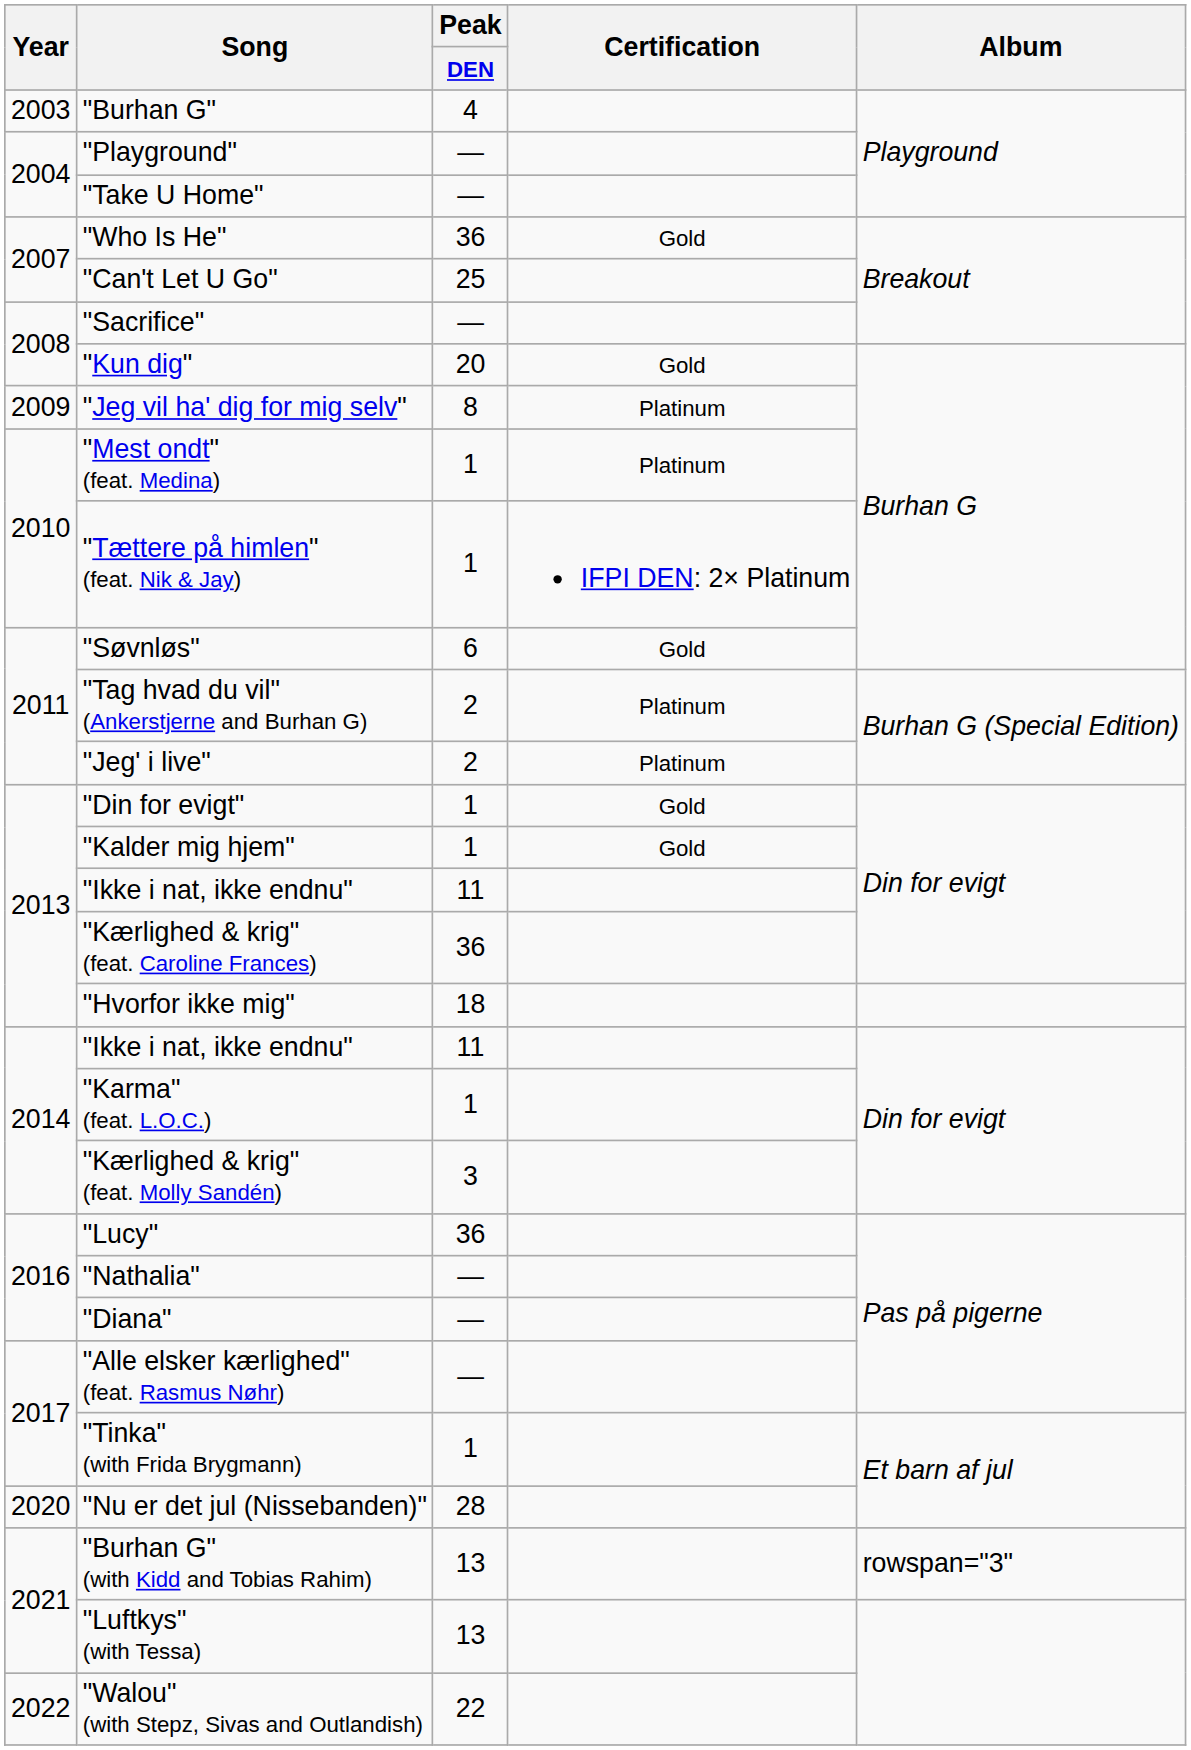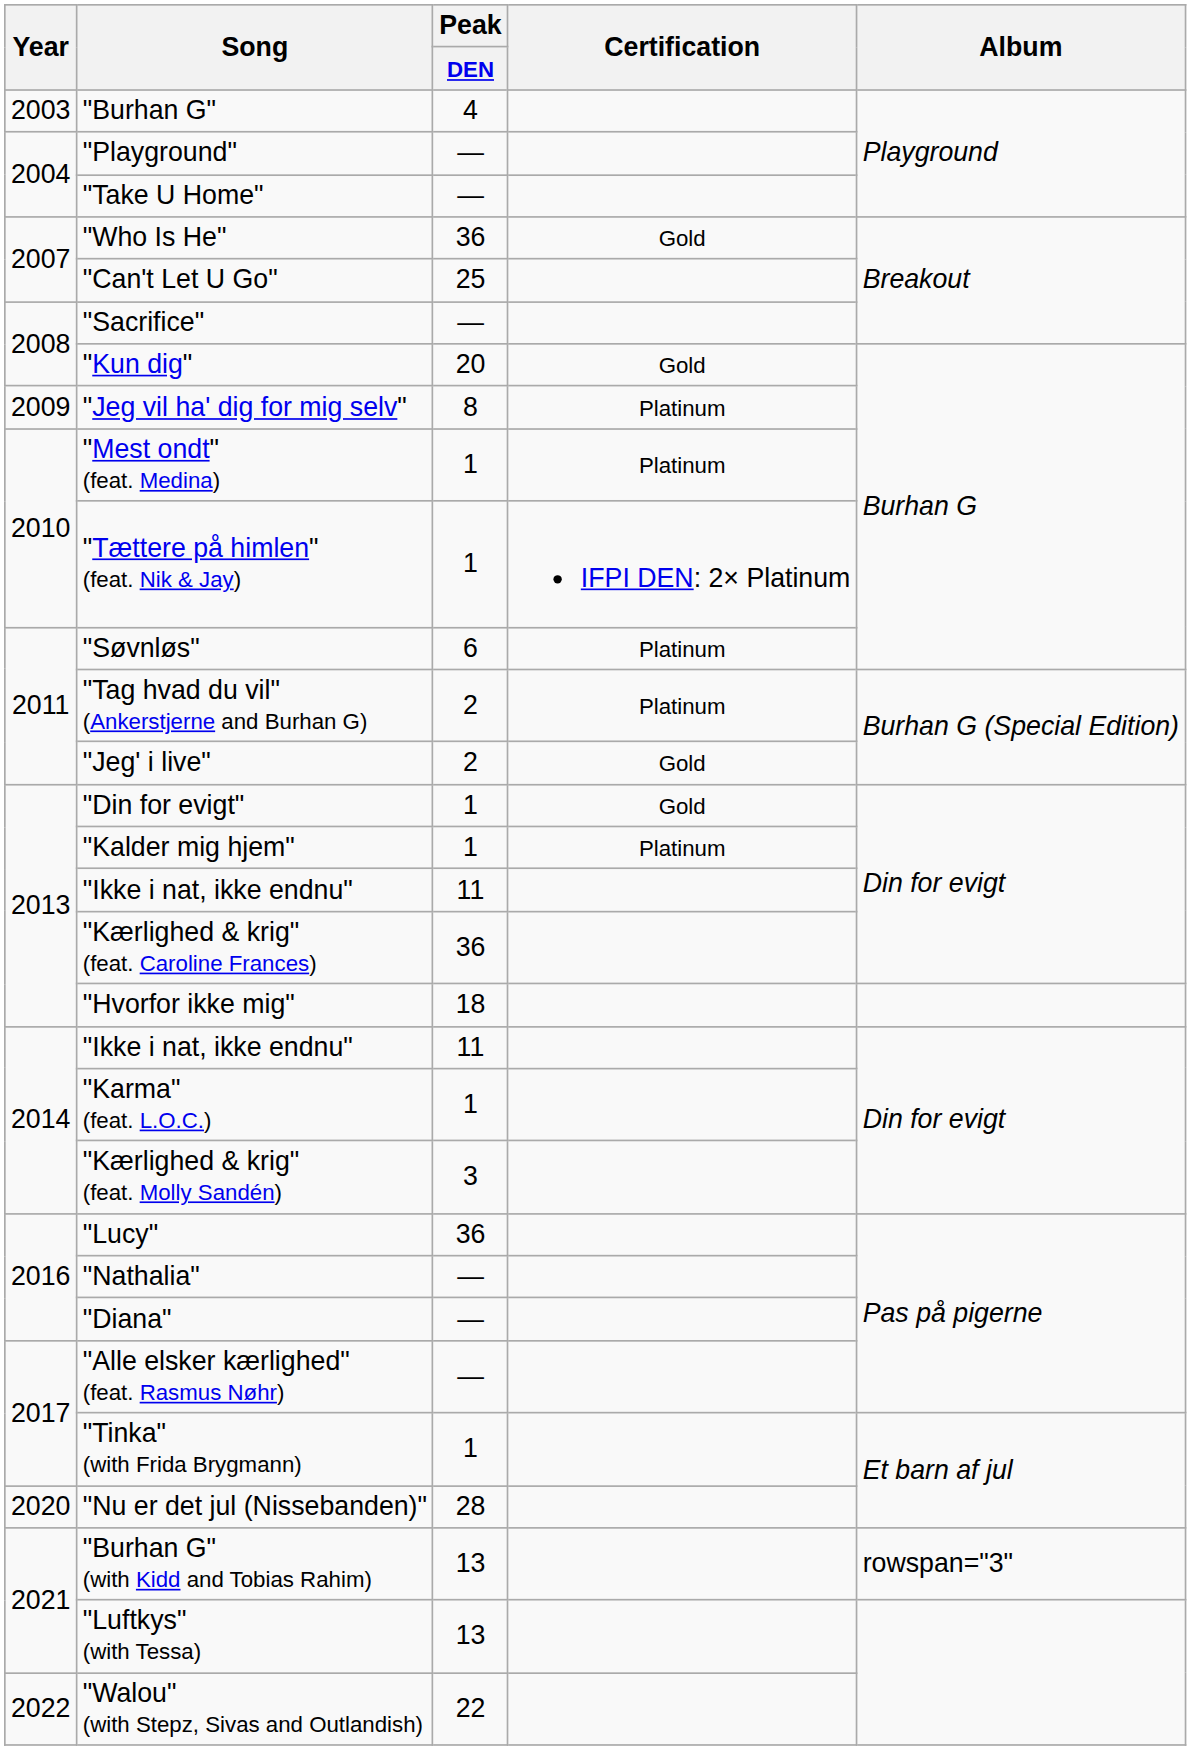(682, 649) Gold -> (682, 649) Platinum
(682, 764) Platinum -> (682, 764) Gold
(682, 848) Gold -> (682, 848) Platinum
